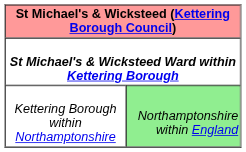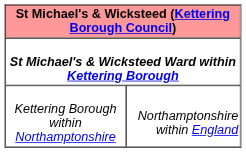(188, 123) lightgreen background -> (188, 123) no background
